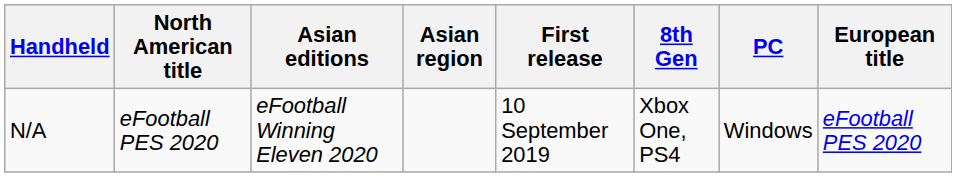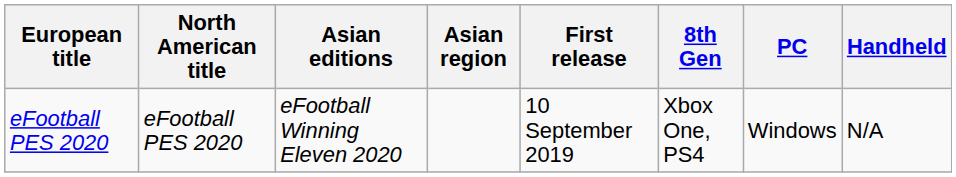columns swapped: (885, 47) <-> (60, 47)
